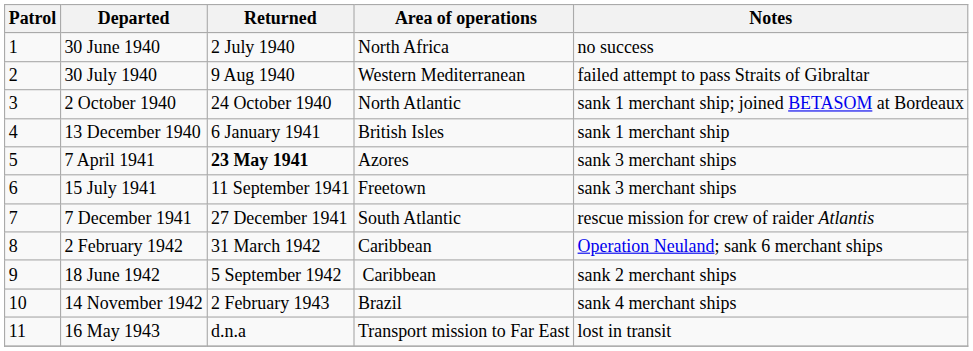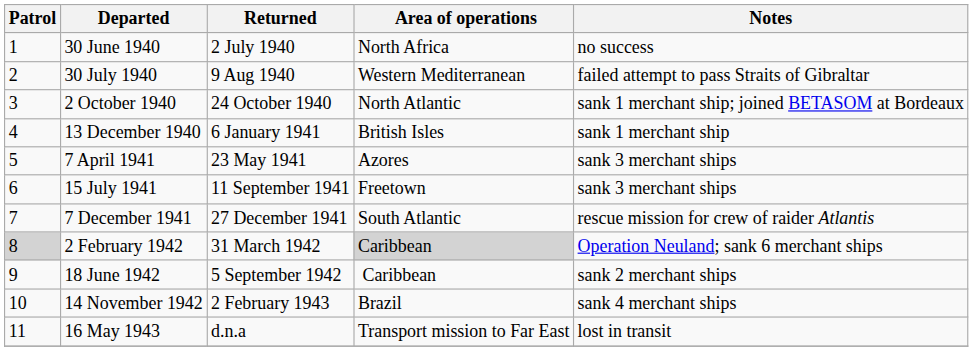(260, 160) bold -> (259, 160) normal
(13, 246) no background -> (13, 246) lightgrey background
(395, 246) no background -> (395, 246) lightgrey background
